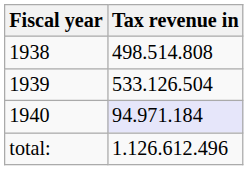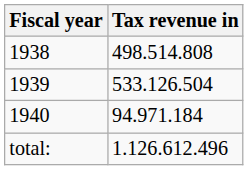(157, 116) lavender background -> (157, 116) no background
